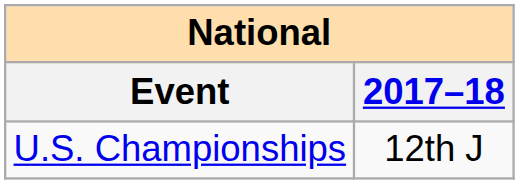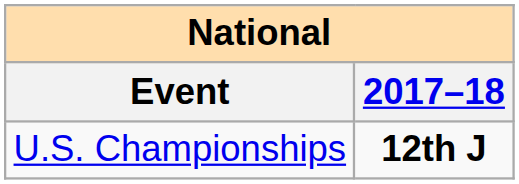(434, 149) normal -> (434, 149) bold
